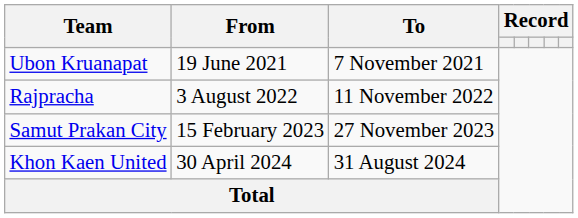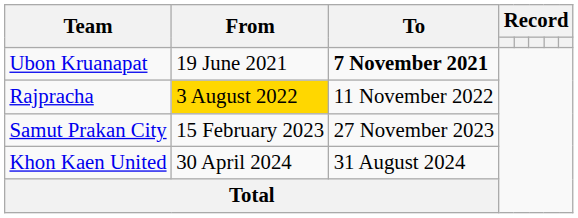(409, 63) normal -> (411, 63) bold
(237, 96) no background -> (237, 96) gold background
